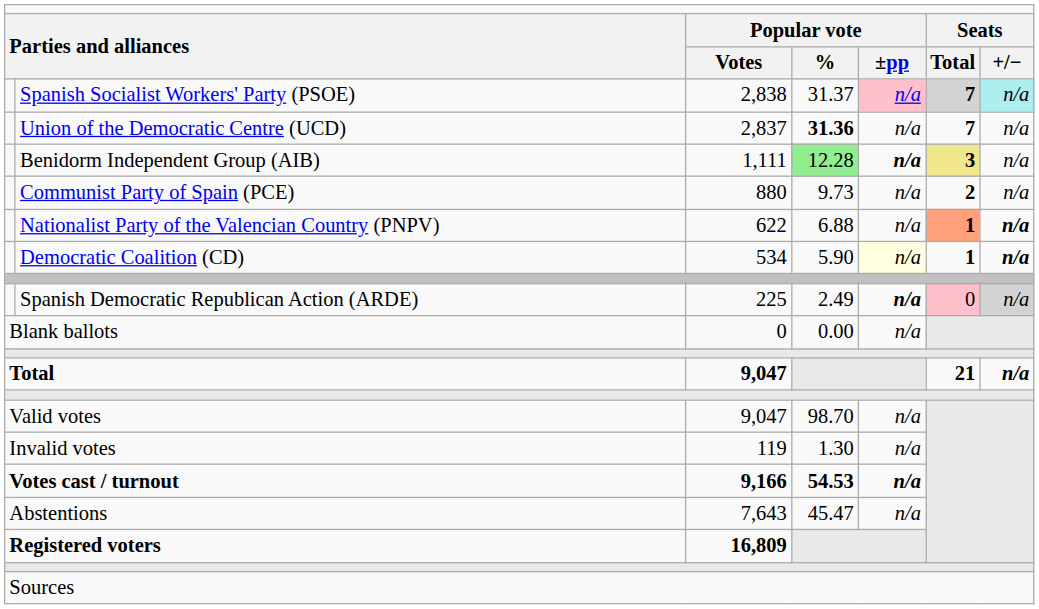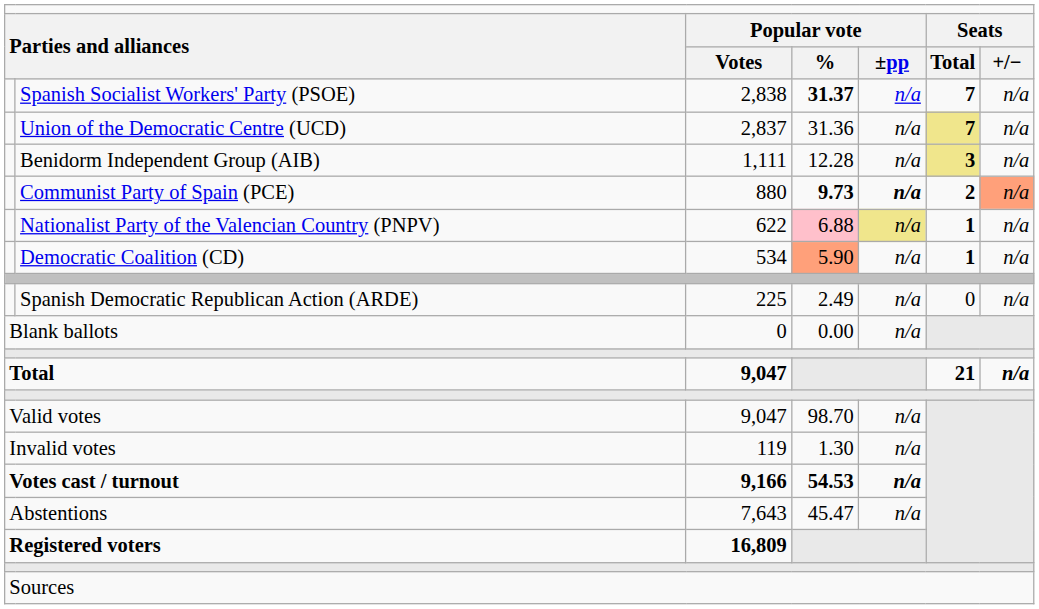(831, 95) normal -> (831, 95) bold
(908, 95) pink background -> (908, 95) no background
(970, 95) lightgrey background -> (970, 95) no background
(1016, 95) paleturquoise background -> (1016, 95) no background
(831, 127) bold -> (831, 127) normal
(970, 127) no background -> (970, 127) khaki background
(831, 160) lightgreen background -> (831, 160) no background
(907, 160) bold -> (908, 160) normal
(836, 192) normal -> (836, 192) bold
(908, 192) normal -> (907, 192) bold
(1016, 192) no background -> (1016, 192) lightsalmon background
(836, 225) no background -> (836, 225) pink background
(908, 225) no background -> (908, 225) khaki background
(970, 225) lightsalmon background -> (970, 225) no background
(1016, 225) bold -> (1016, 225) normal
(836, 257) no background -> (836, 257) lightsalmon background
(908, 257) lightyellow background -> (908, 257) no background
(1016, 257) bold -> (1016, 257) normal
(907, 299) bold -> (908, 299) normal
(970, 299) pink background -> (970, 299) no background
(1016, 299) lightgrey background -> (1016, 299) no background
